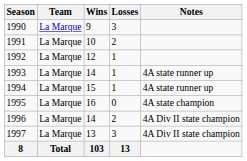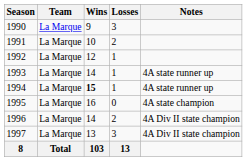(91, 88) normal -> (91, 88) bold
